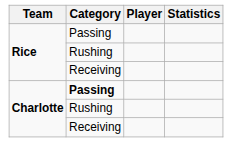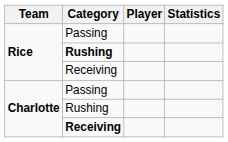(91, 52) normal -> (89, 52) bold
(92, 89) bold -> (86, 89) normal
(95, 127) normal -> (93, 127) bold
